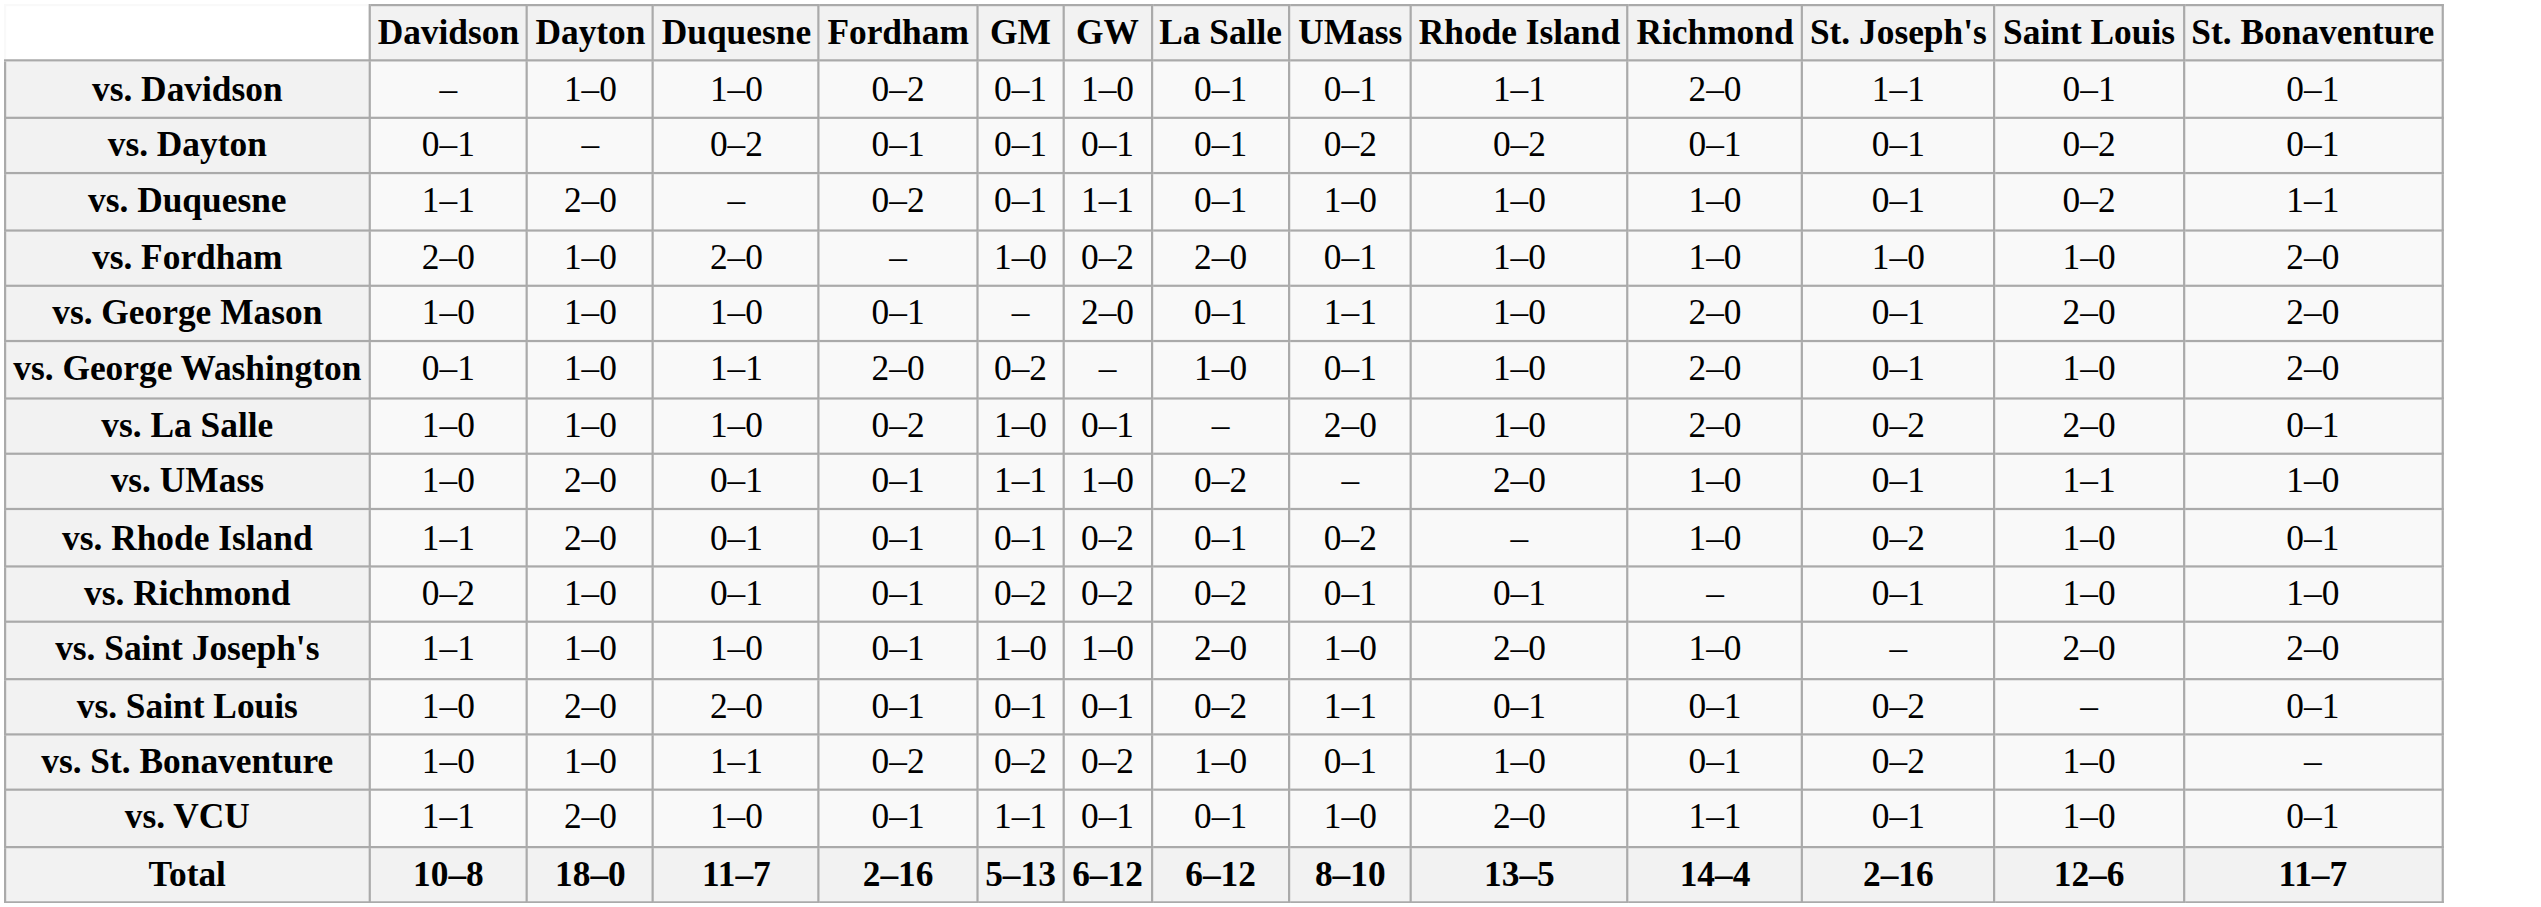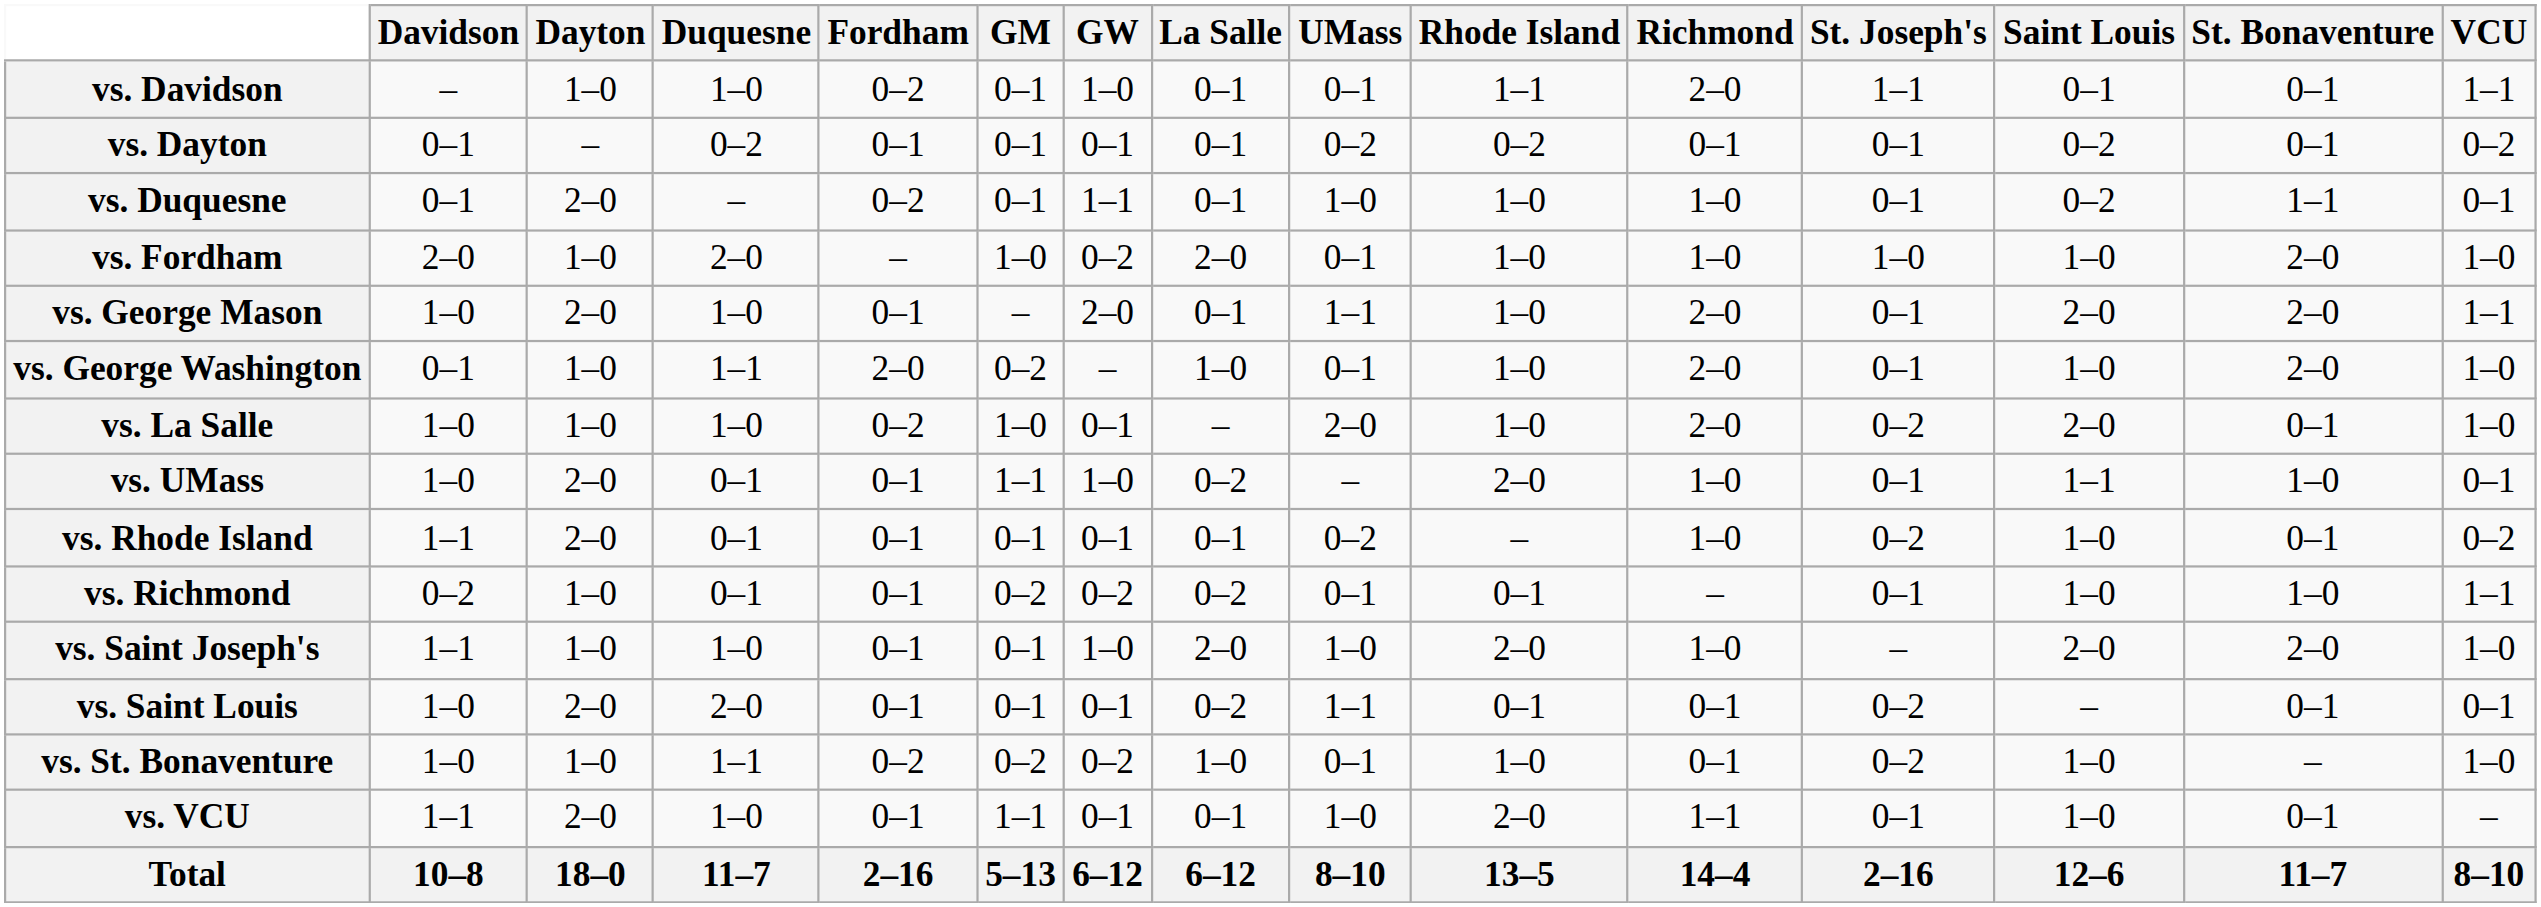+ column: (2489, 32)
(448, 200) 1–1 -> (448, 200) 0–1
(590, 312) 1–0 -> (590, 312) 2–0
(1108, 537) 0–2 -> (1108, 537) 0–1
(1020, 649) 1–0 -> (1020, 649) 0–1
